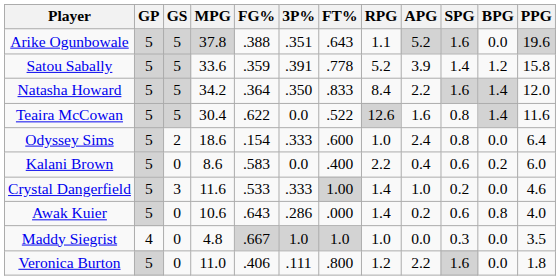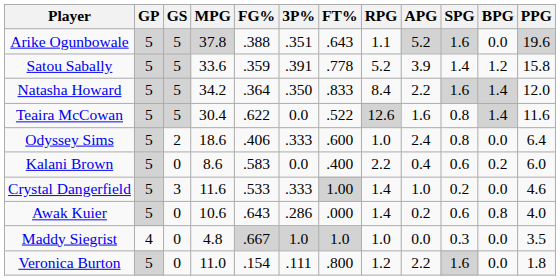(257, 139) .154 -> (257, 139) .406
(257, 262) .406 -> (257, 262) .154
